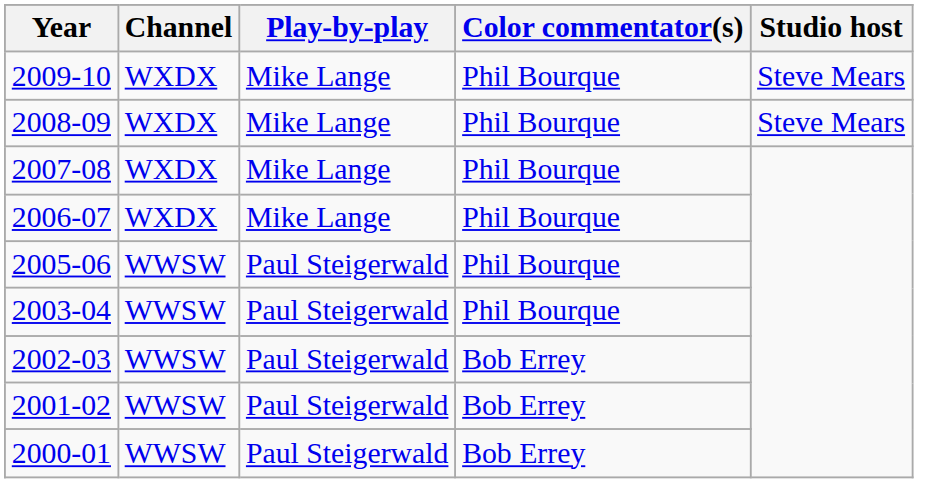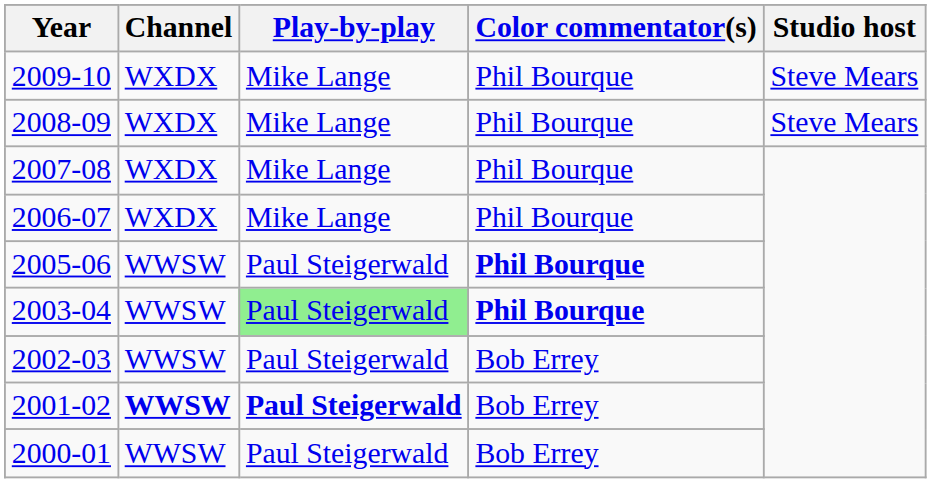(541, 264) normal -> (560, 264) bold
(347, 311) no background -> (347, 311) lightgreen background
(541, 311) normal -> (560, 311) bold
(175, 405) normal -> (178, 405) bold
(347, 405) normal -> (354, 405) bold
